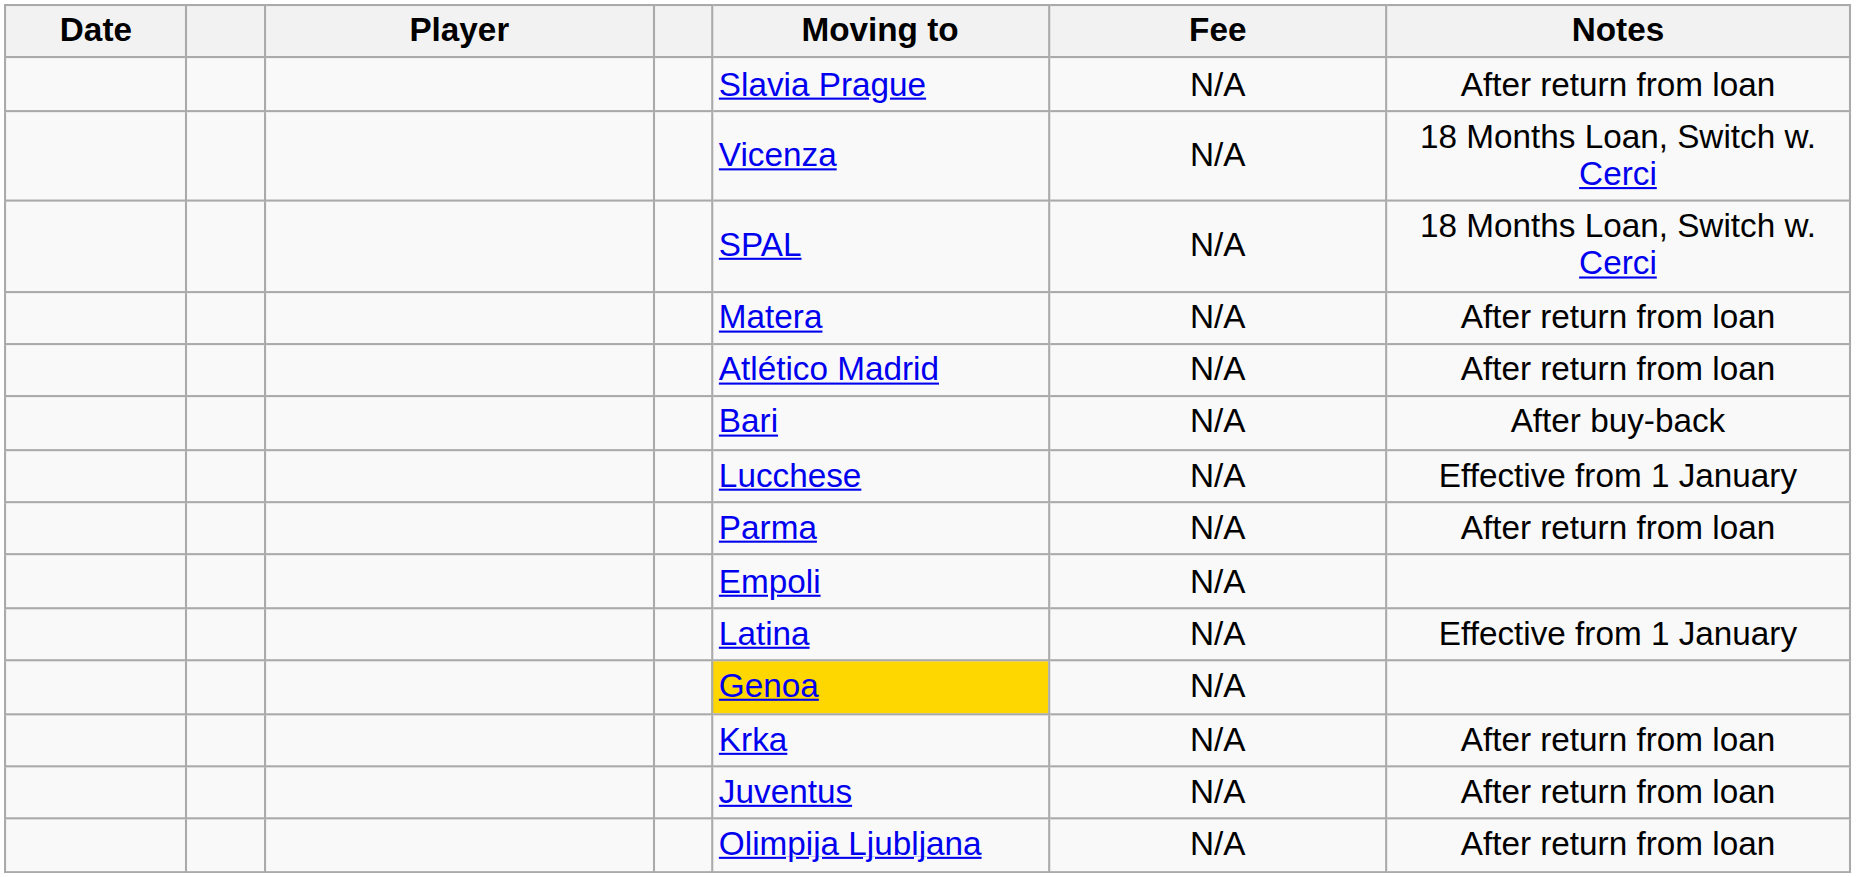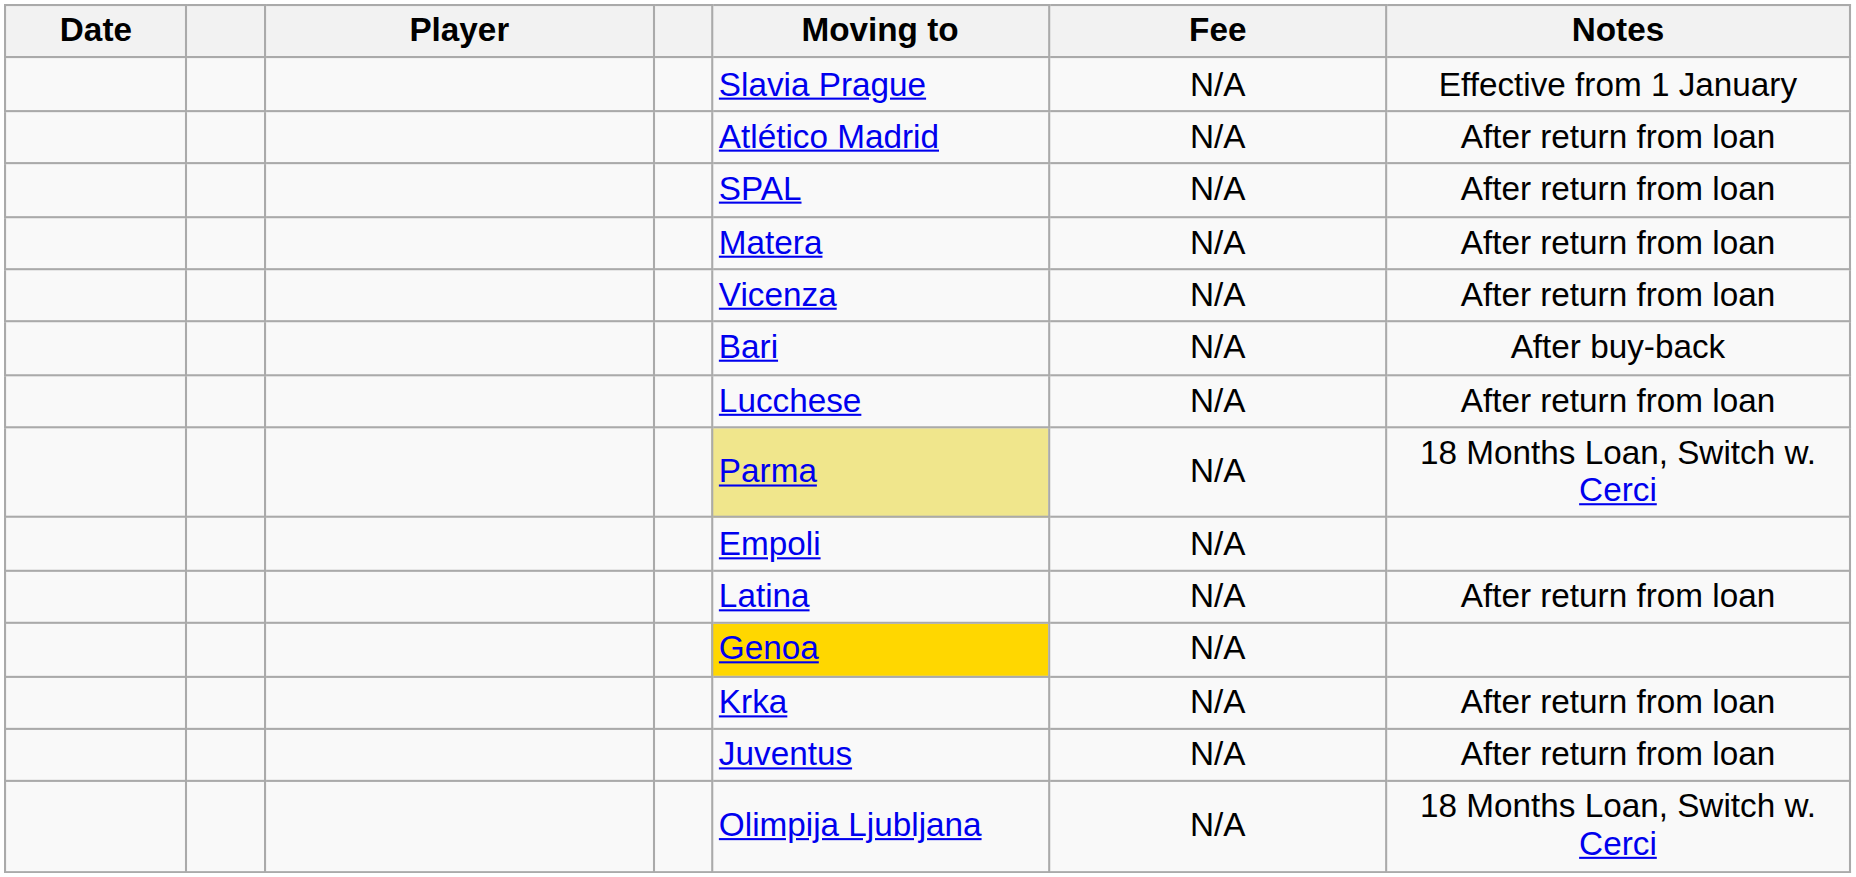(1618, 83) After return from loan -> (1618, 83) Effective from 1 January
(778, 155) Vicenza -> (829, 136) Atlético Madrid
(1618, 155) 18 Months Loan, Switch w. Cerci -> (1618, 136) After return from loan
(1618, 245) 18 Months Loan, Switch w. Cerci -> (1618, 189) After return from loan
(829, 369) Atlético Madrid -> (778, 294) Vicenza
(1618, 475) Effective from 1 January -> (1618, 400) After return from loan
(768, 528) no background -> (768, 471) khaki background
(1618, 528) After return from loan -> (1618, 471) 18 Months Loan, Switch w. Cerci
(1618, 633) Effective from 1 January -> (1618, 596) After return from loan
(1618, 844) After return from loan -> (1618, 825) 18 Months Loan, Switch w. Cerci
